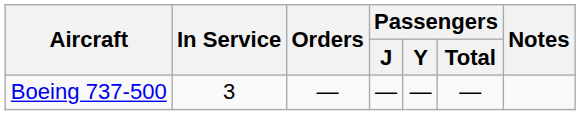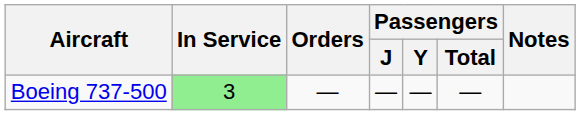(229, 92) no background -> (229, 92) lightgreen background
